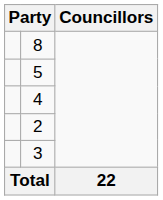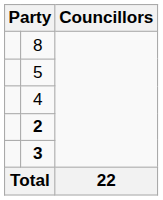(38, 126) normal -> (38, 126) bold
(38, 153) normal -> (38, 153) bold
